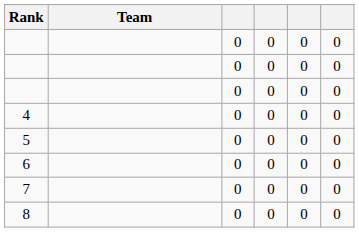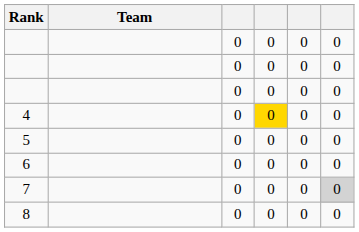(271, 116) no background -> (271, 116) gold background
(337, 190) no background -> (337, 190) lightgrey background
